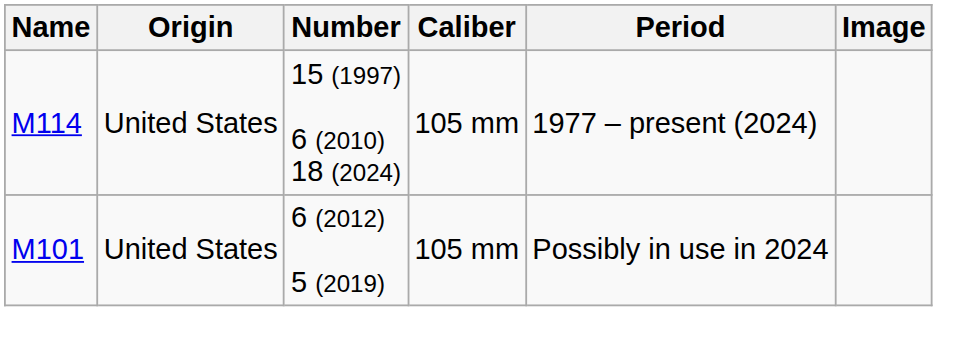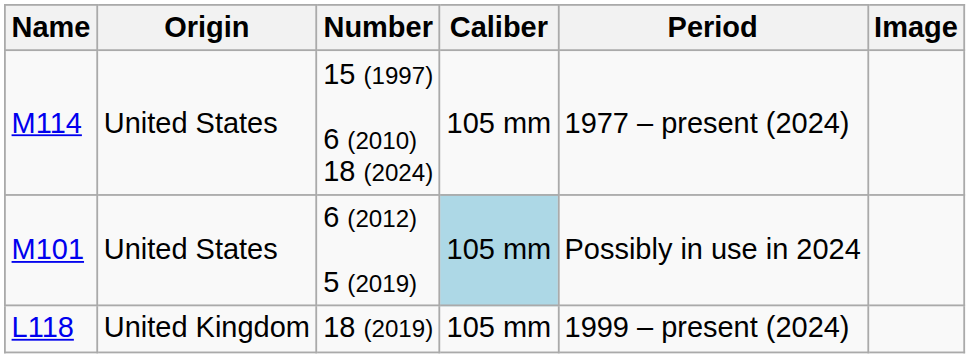(467, 249) no background -> (499, 249) lightblue background
+ row: (43, 328)
